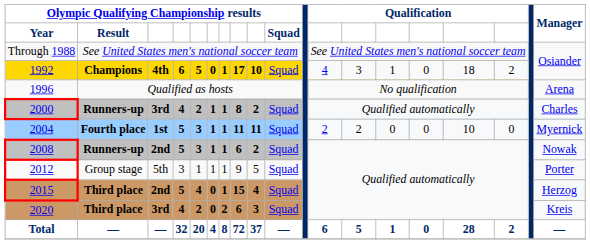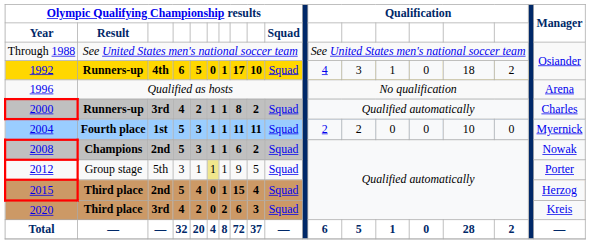(113, 70) Champions -> (113, 70) Runners-up
(113, 149) Runners-up -> (113, 149) Champions
(213, 170) no background -> (213, 170) khaki background
